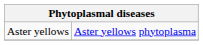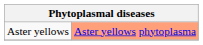(135, 31) no background -> (135, 31) lightsalmon background
